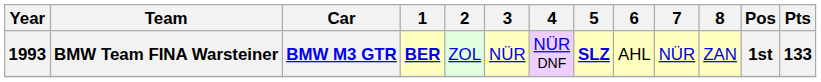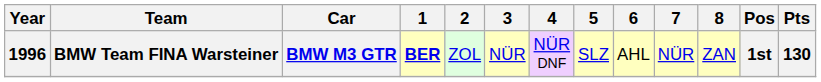(27, 53) 1993 -> (27, 53) 1996
(594, 53) bold -> (594, 53) normal
(798, 53) 133 -> (797, 53) 130
